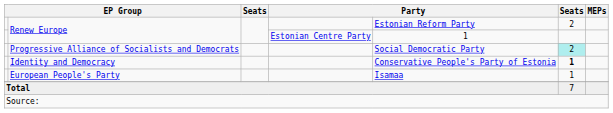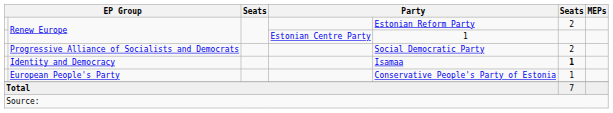(572, 50) paleturquoise background -> (572, 50) no background
(465, 62) Conservative People's Party of Estonia -> (389, 62) Isamaa
(389, 75) Isamaa -> (465, 75) Conservative People's Party of Estonia
